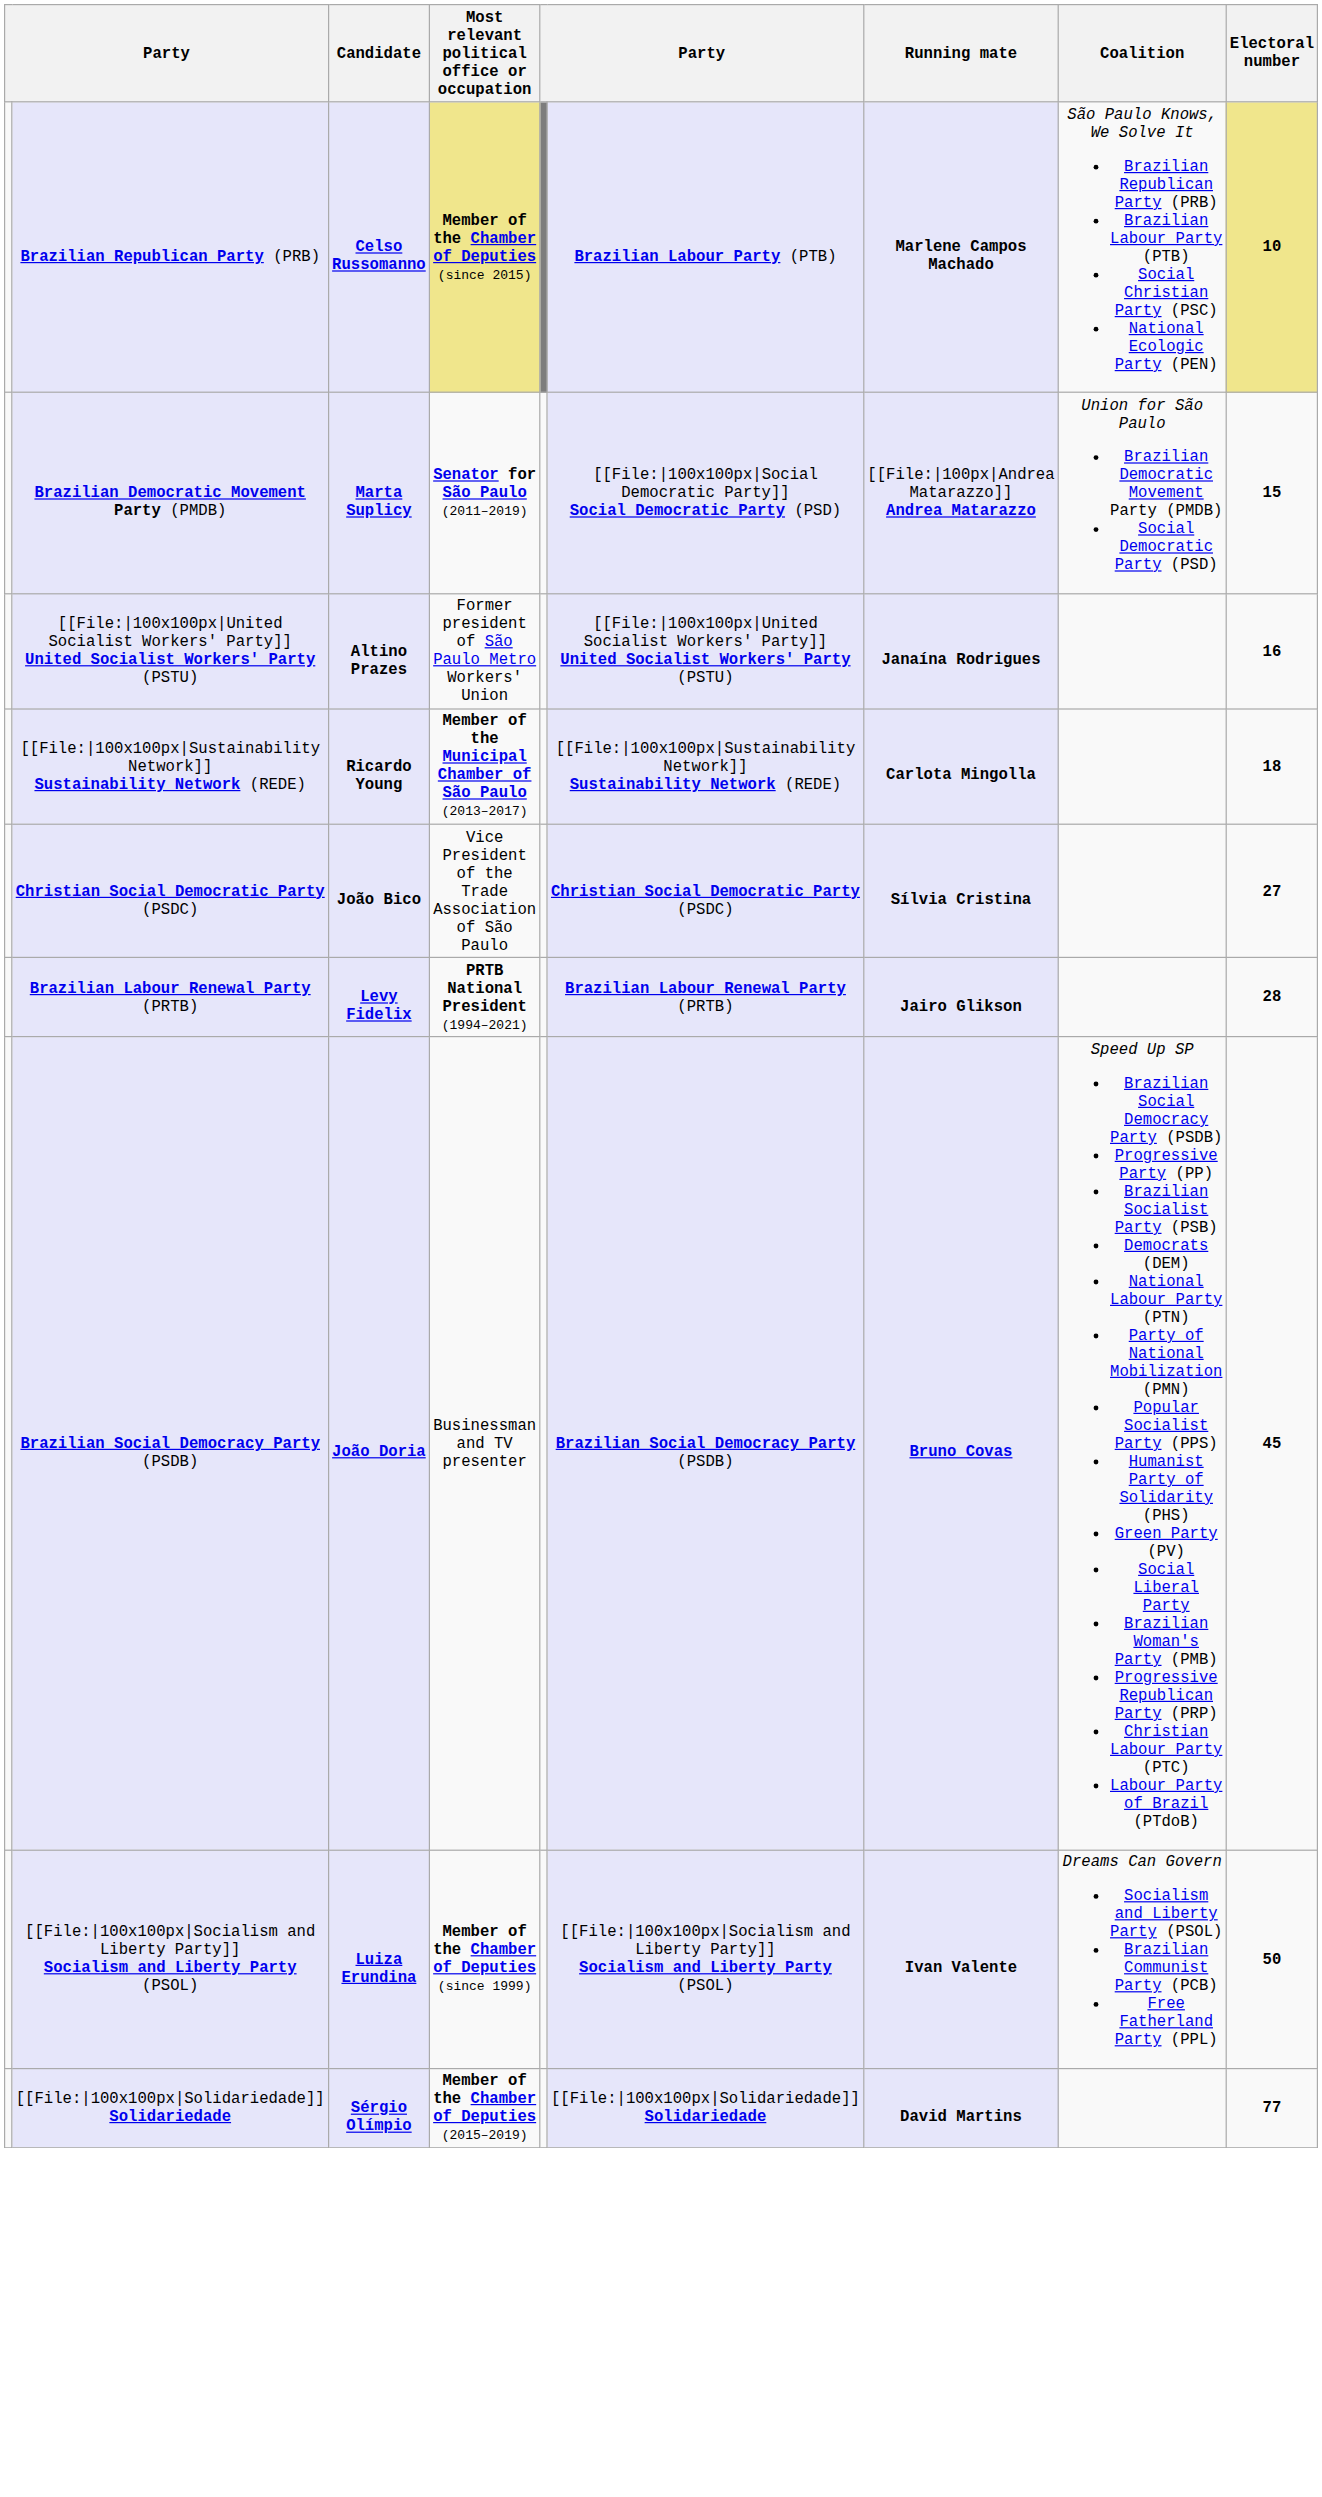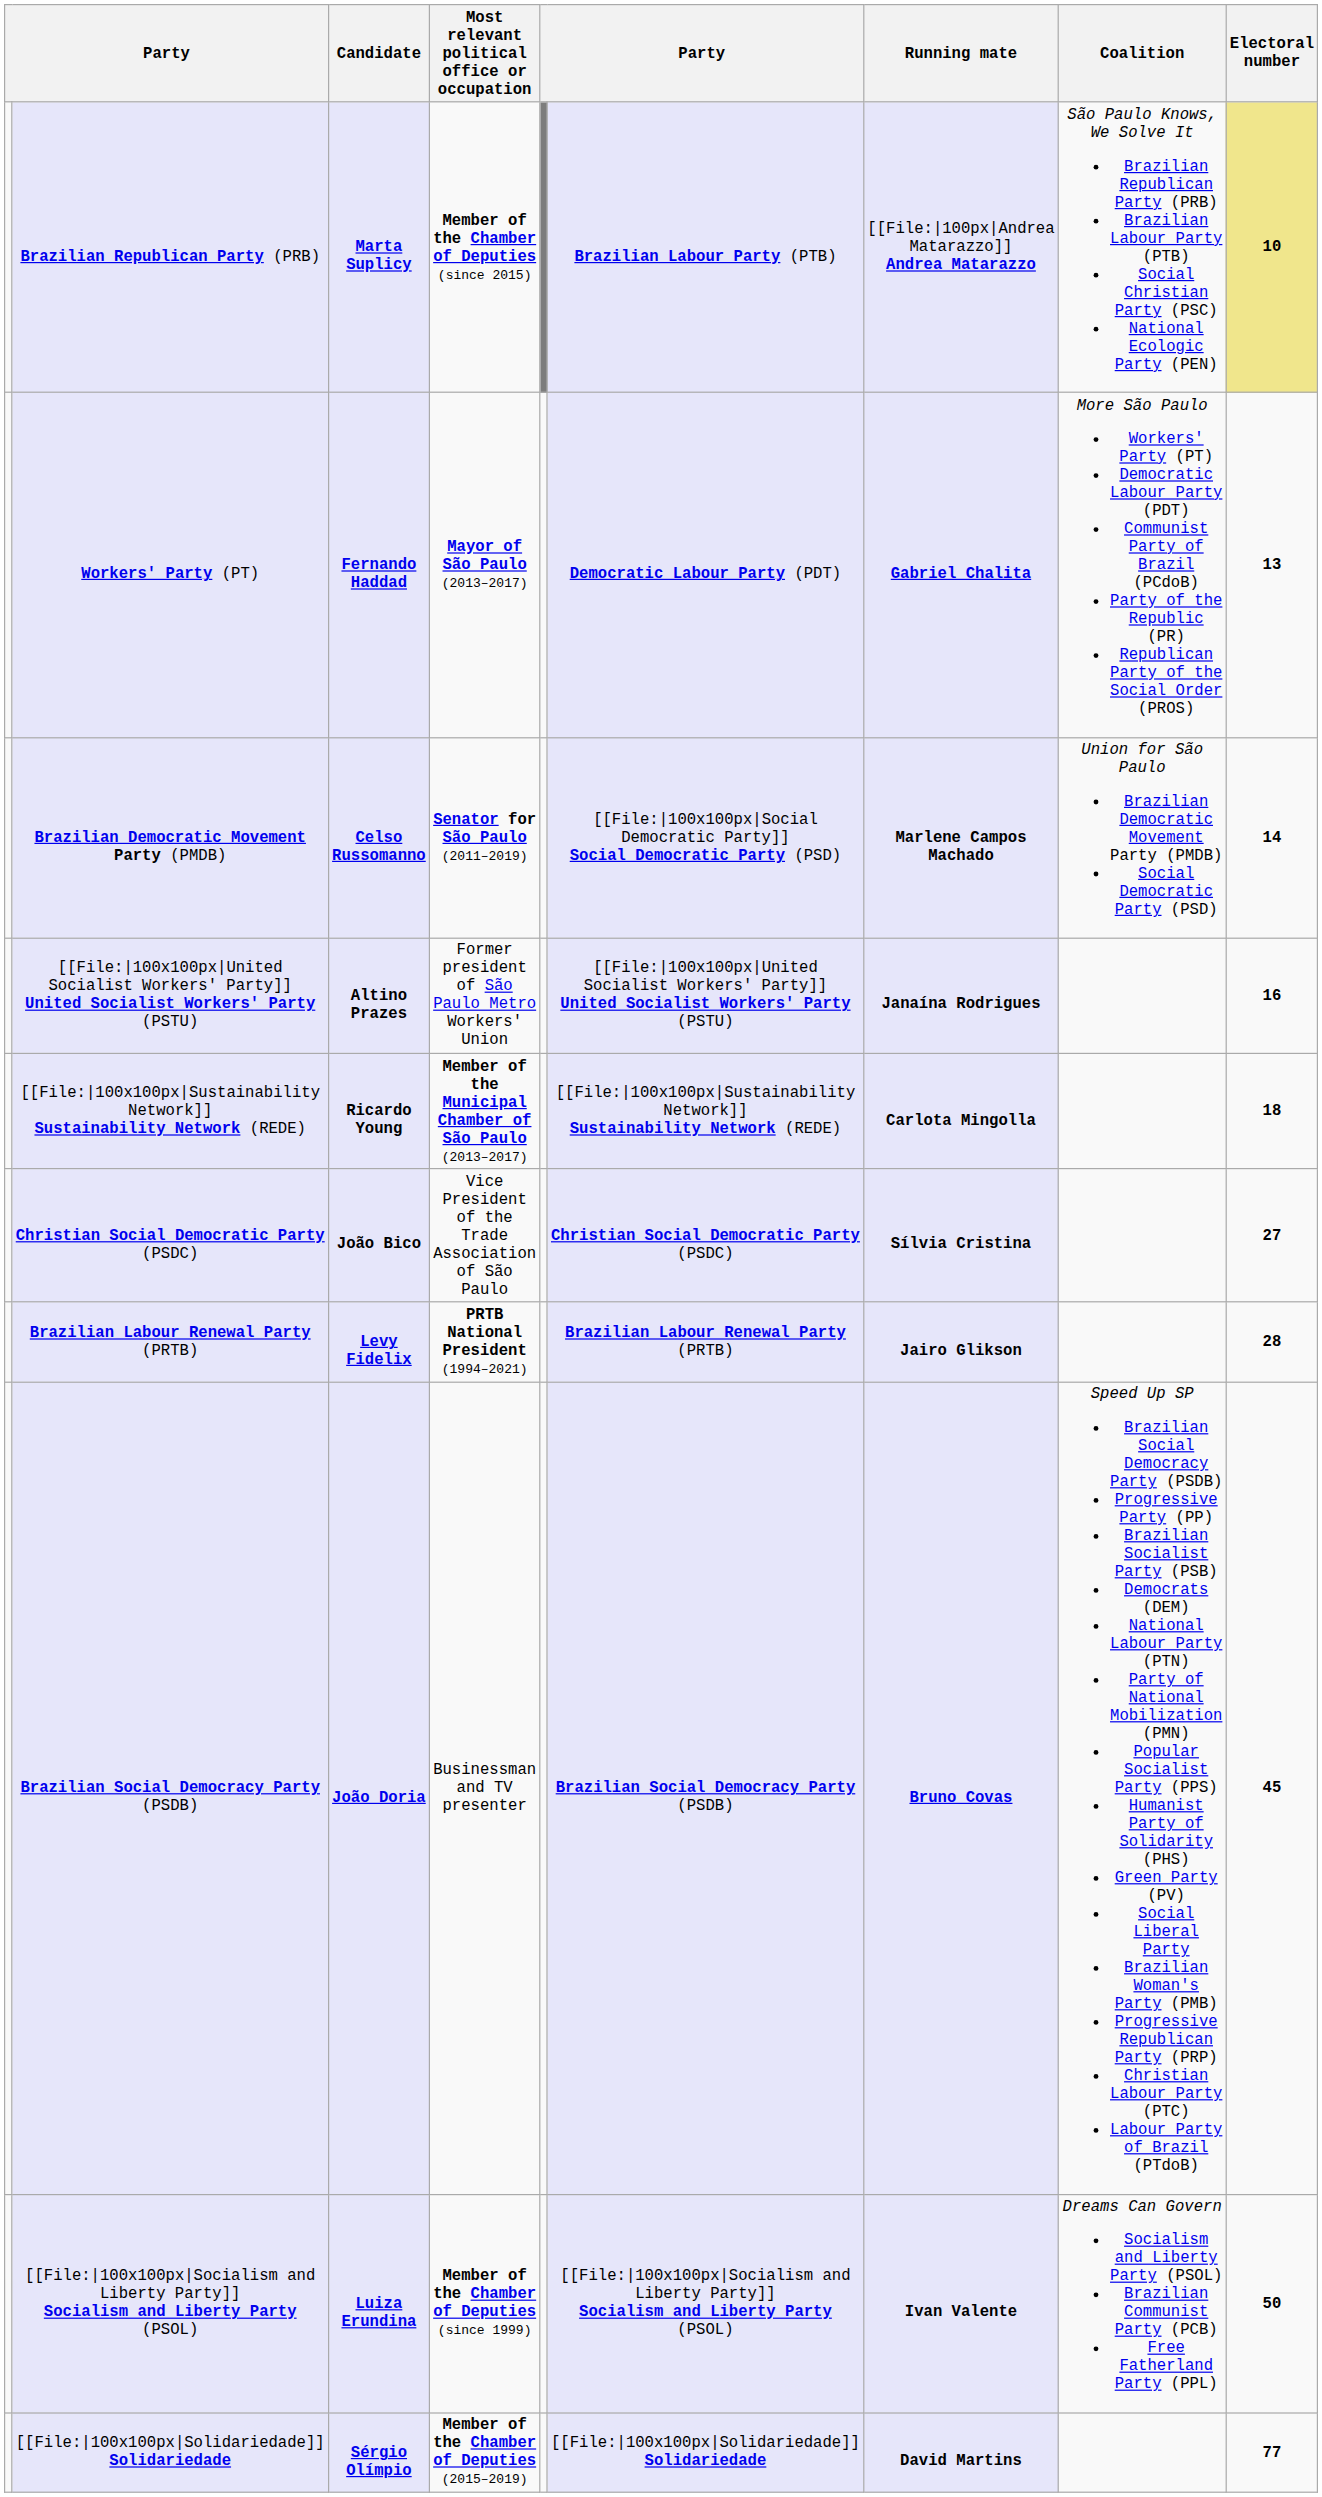(379, 256) Celso Russomanno -> (379, 256) Marta Suplicy
(485, 247) khaki background -> (485, 247) no background
(961, 256) Marlene Campos Machado -> (961, 247) [[File:|100px|Andrea Matarazzo]] Andrea Matarazzo
+ row: (170, 574)
(379, 502) Marta Suplicy -> (379, 847) Celso Russomanno
(961, 493) [[File:|100px|Andrea Matarazzo]] Andrea Matarazzo -> (961, 847) Marlene Campos Machado
(1272, 493) 15 -> (1272, 838) 14
